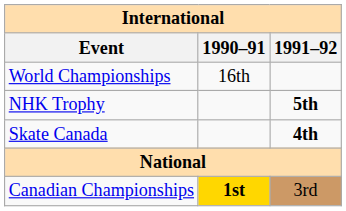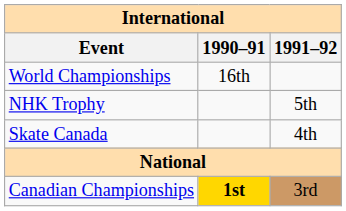(306, 104) bold -> (306, 104) normal
(306, 133) bold -> (306, 133) normal
